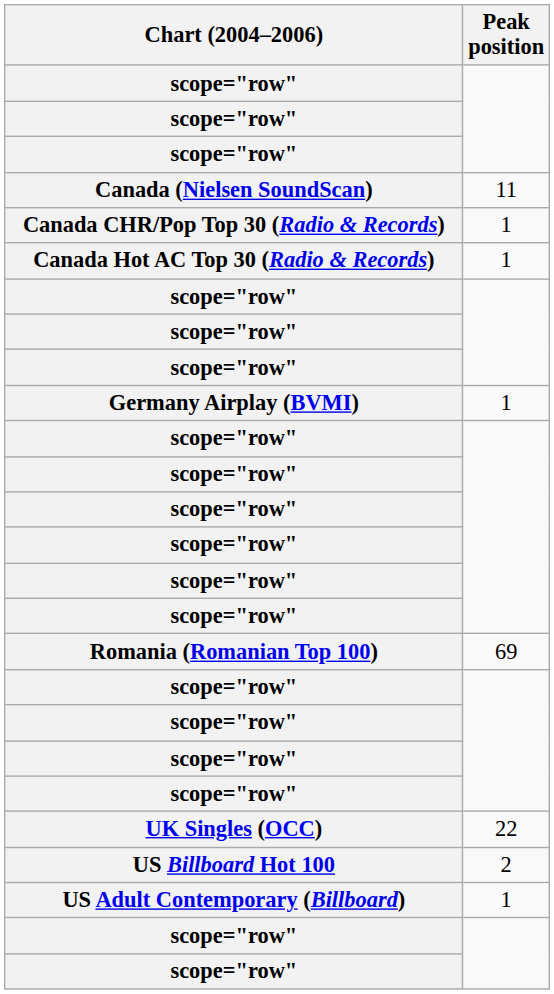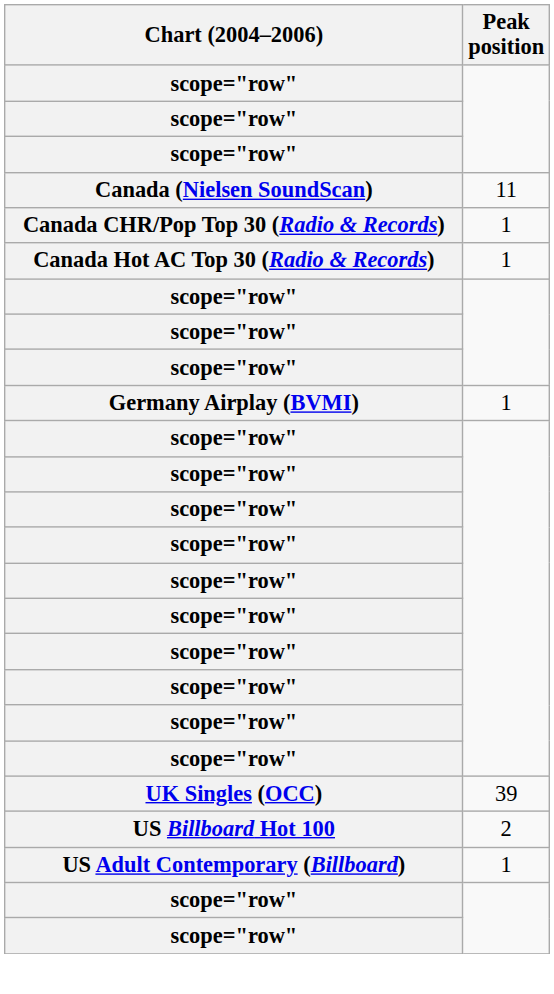- row: (234, 651)
(506, 829) 22 -> (506, 793) 39
